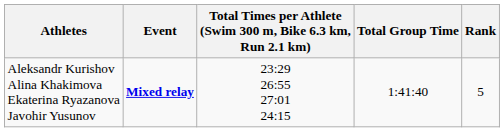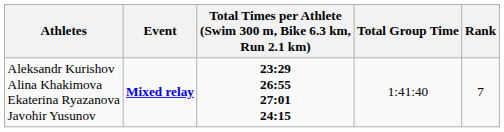(275, 92) normal -> (275, 92) bold
(481, 92) 5 -> (481, 92) 7
